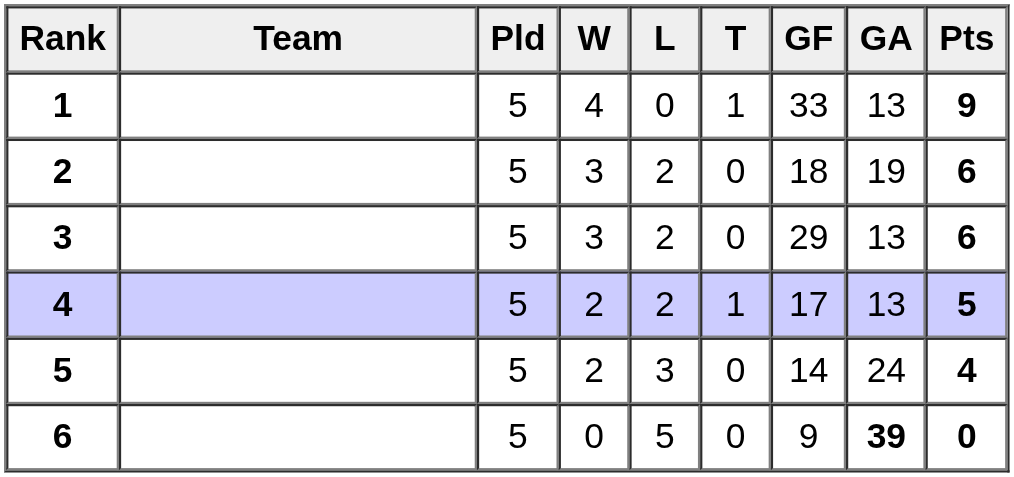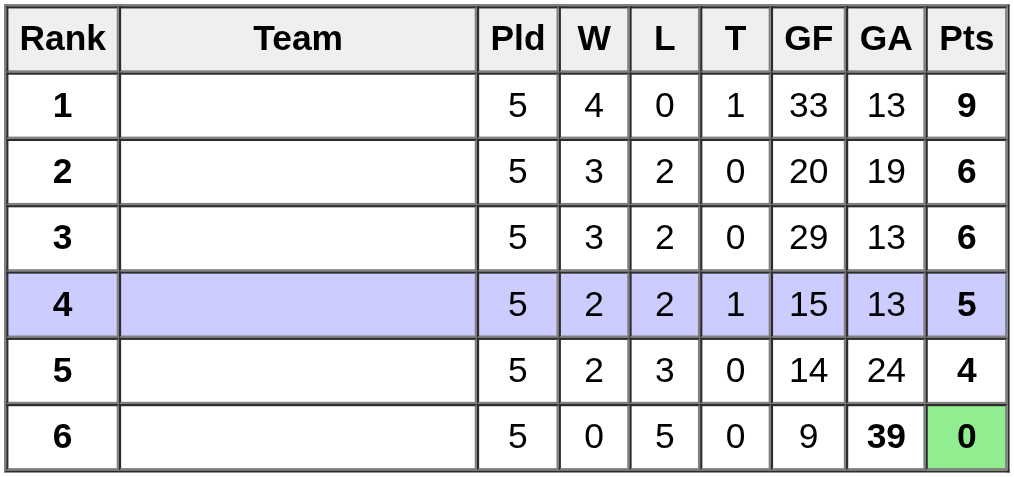(809, 171) 18 -> (809, 171) 20
(809, 303) 17 -> (809, 303) 15
(967, 436) no background -> (967, 436) lightgreen background
